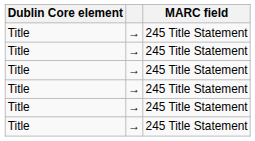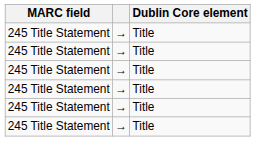columns swapped: (65, 13) <-> (197, 13)
